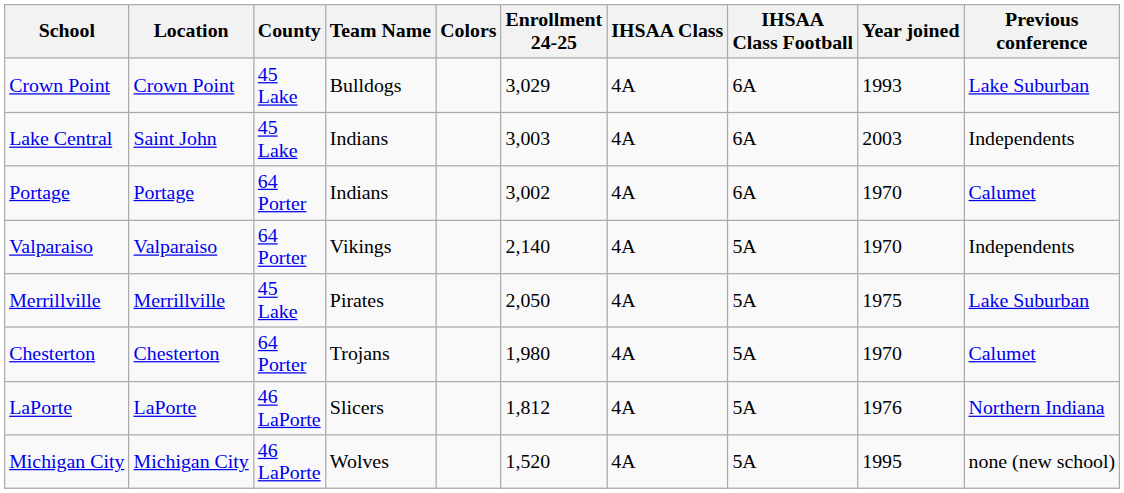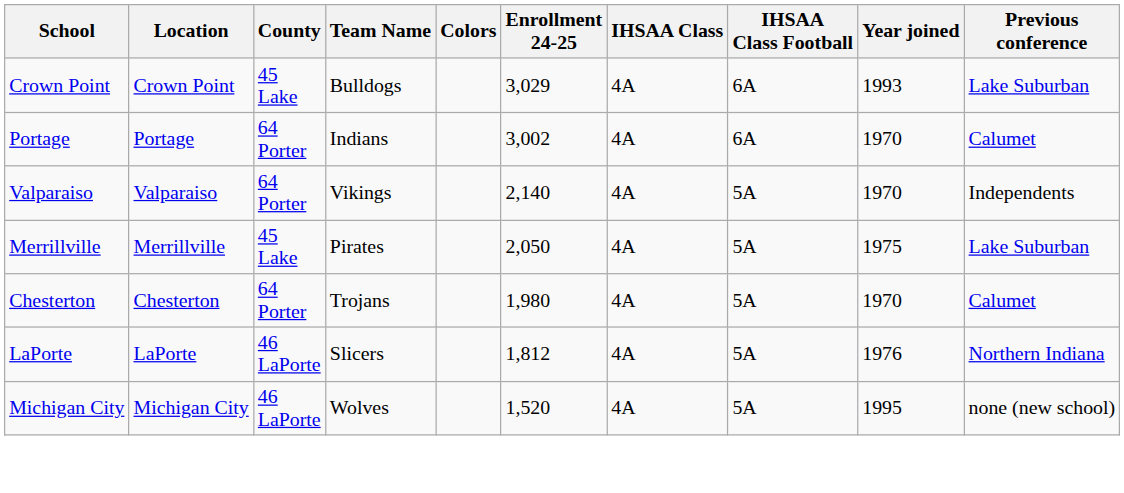- row: (61, 138)
